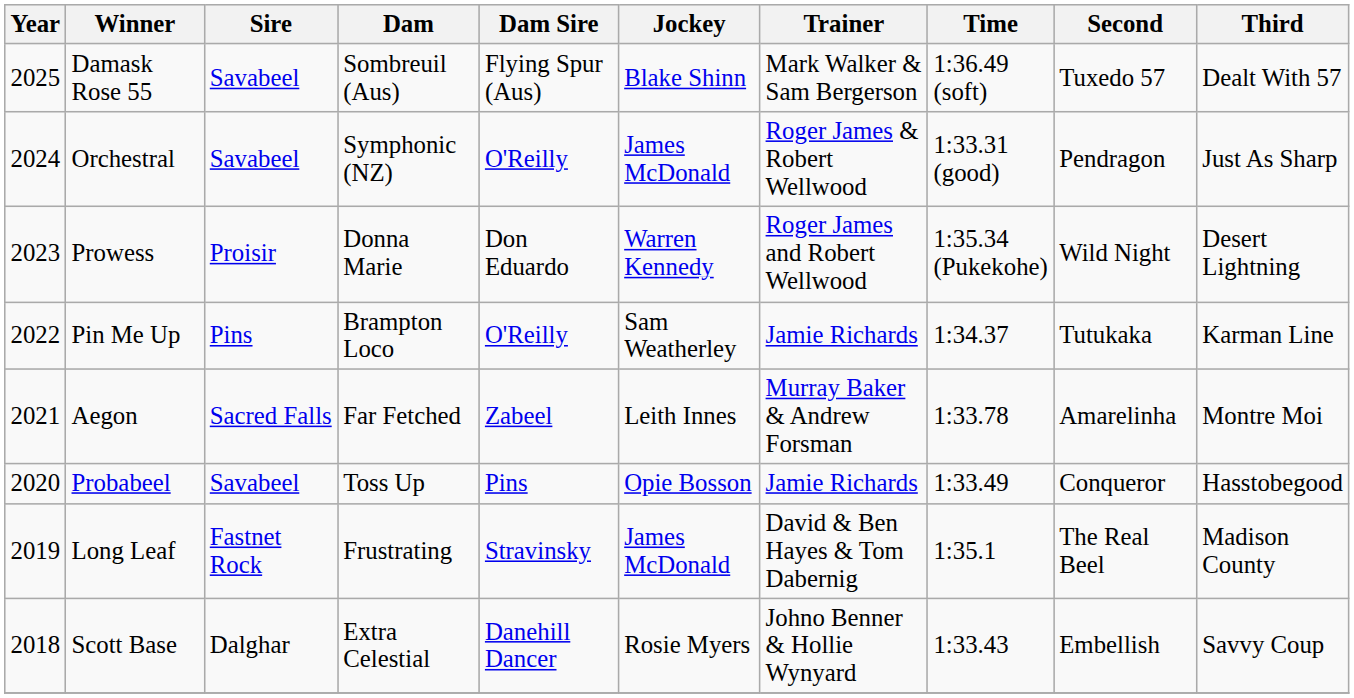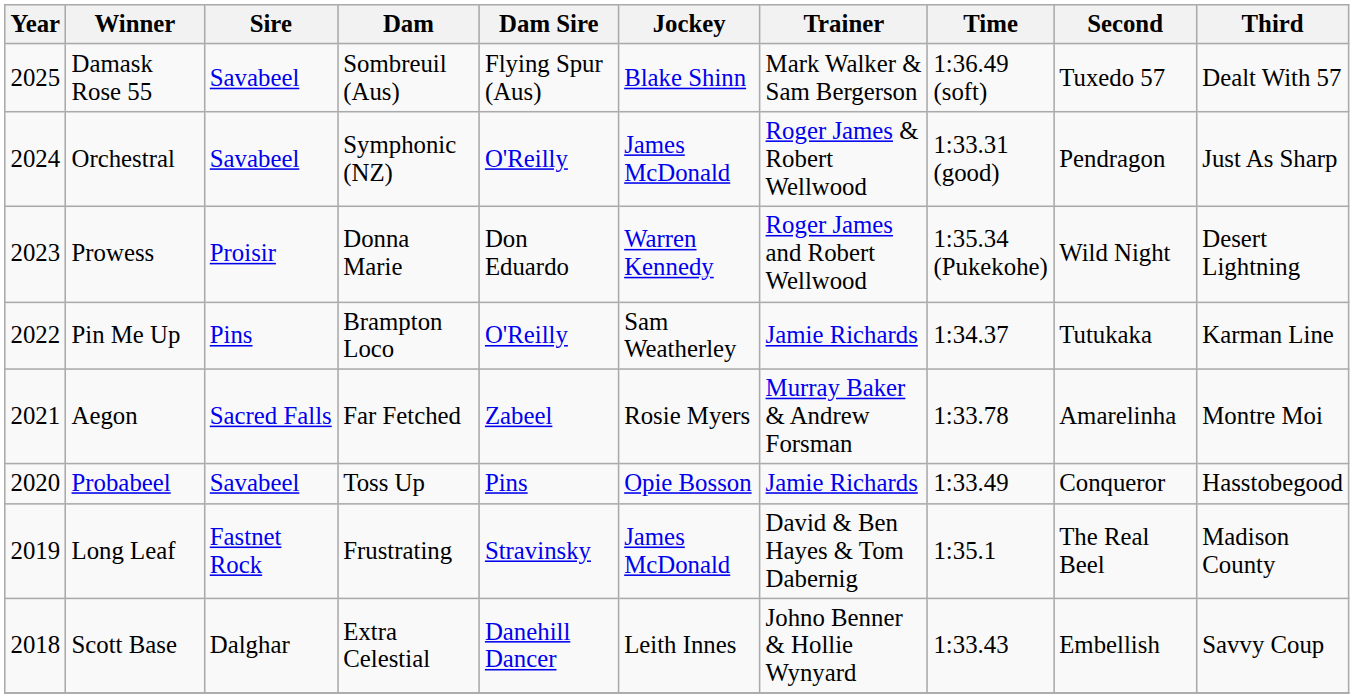(680, 416) Leith Innes -> (687, 416) Rosie Myers
(687, 645) Rosie Myers -> (680, 645) Leith Innes
